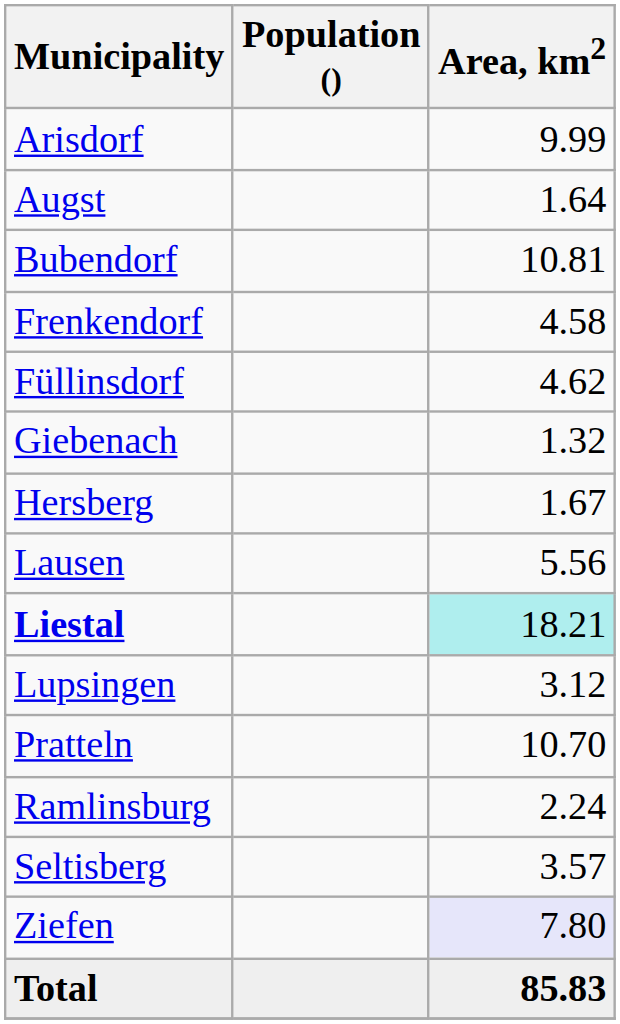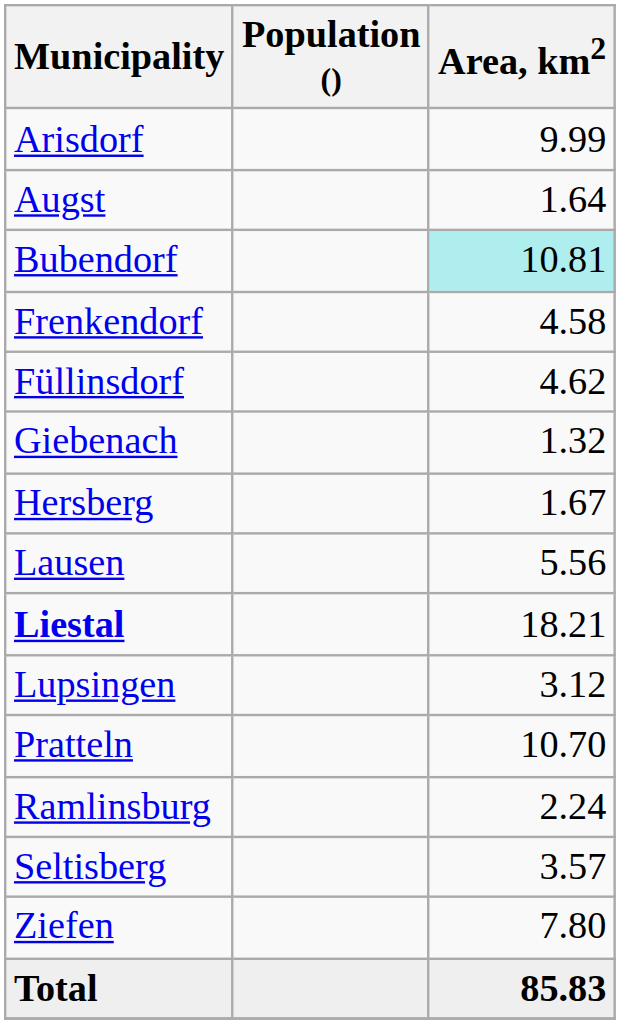(563, 259) no background -> (563, 259) paleturquoise background
(563, 623) paleturquoise background -> (563, 623) no background
(573, 926) lavender background -> (573, 926) no background
